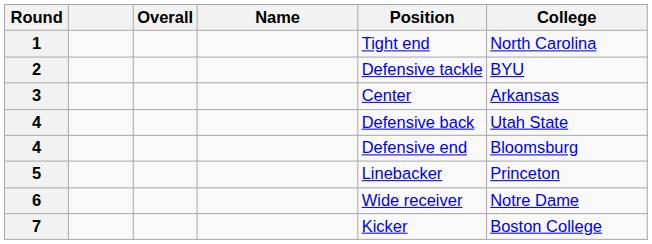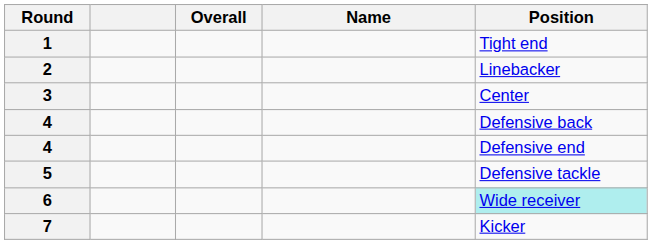- column: (567, 17)
(422, 69) Defensive tackle -> (520, 69) Linebacker
(402, 174) Linebacker -> (540, 174) Defensive tackle
(412, 200) no background -> (530, 200) paleturquoise background
